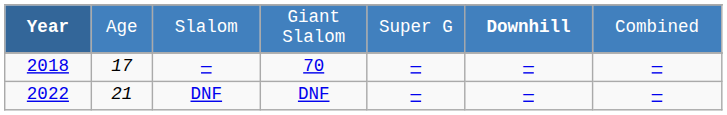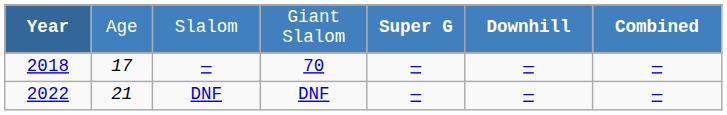(416, 29) normal -> (416, 29) bold
(657, 29) normal -> (657, 29) bold
